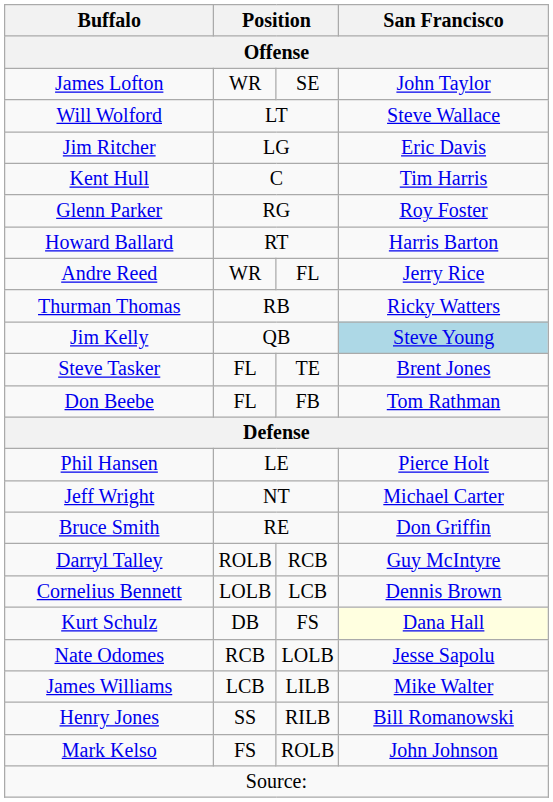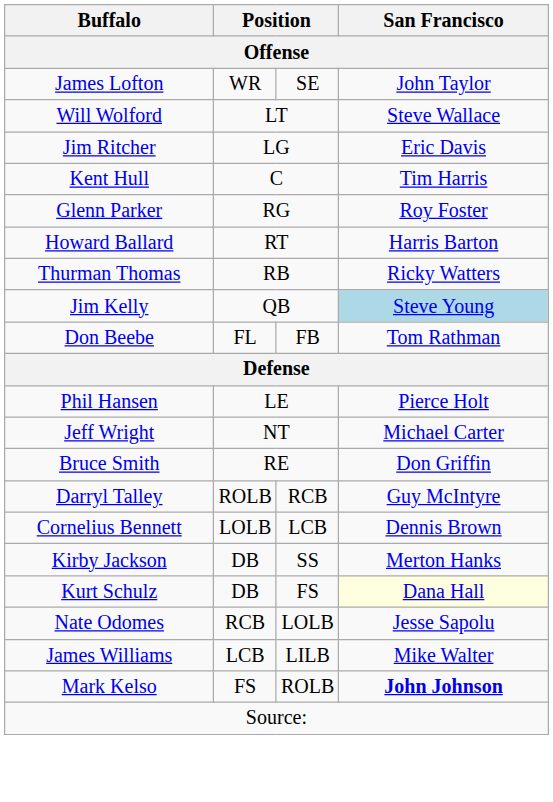- row: (109, 274)
- row: (109, 369)
+ row: (109, 559)
- row: (109, 718)
(444, 749) normal -> (444, 686) bold
